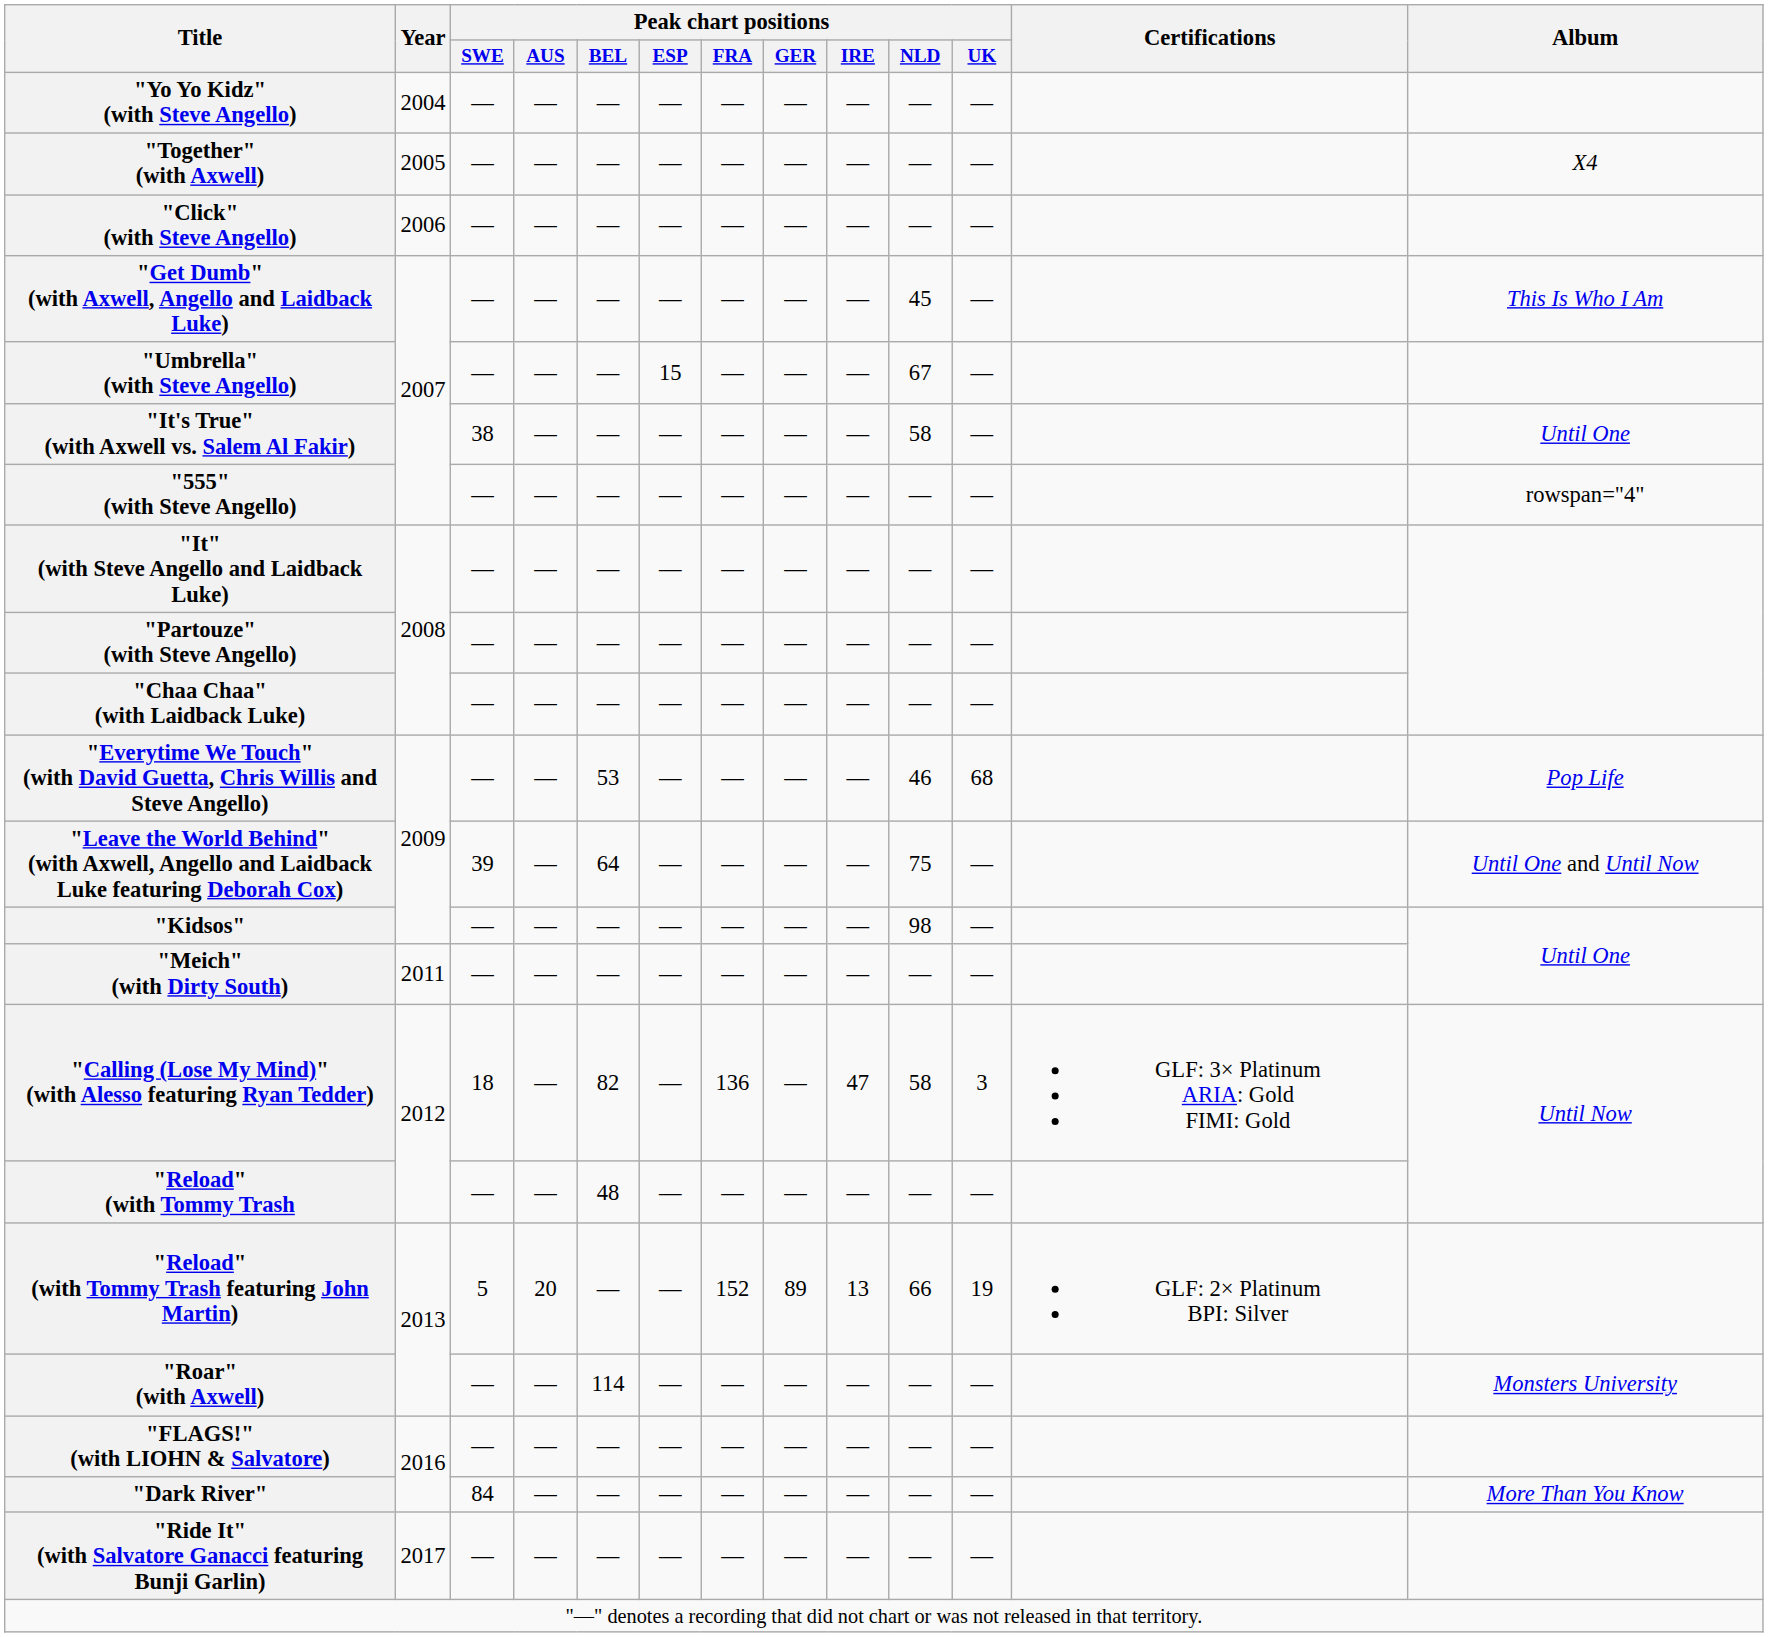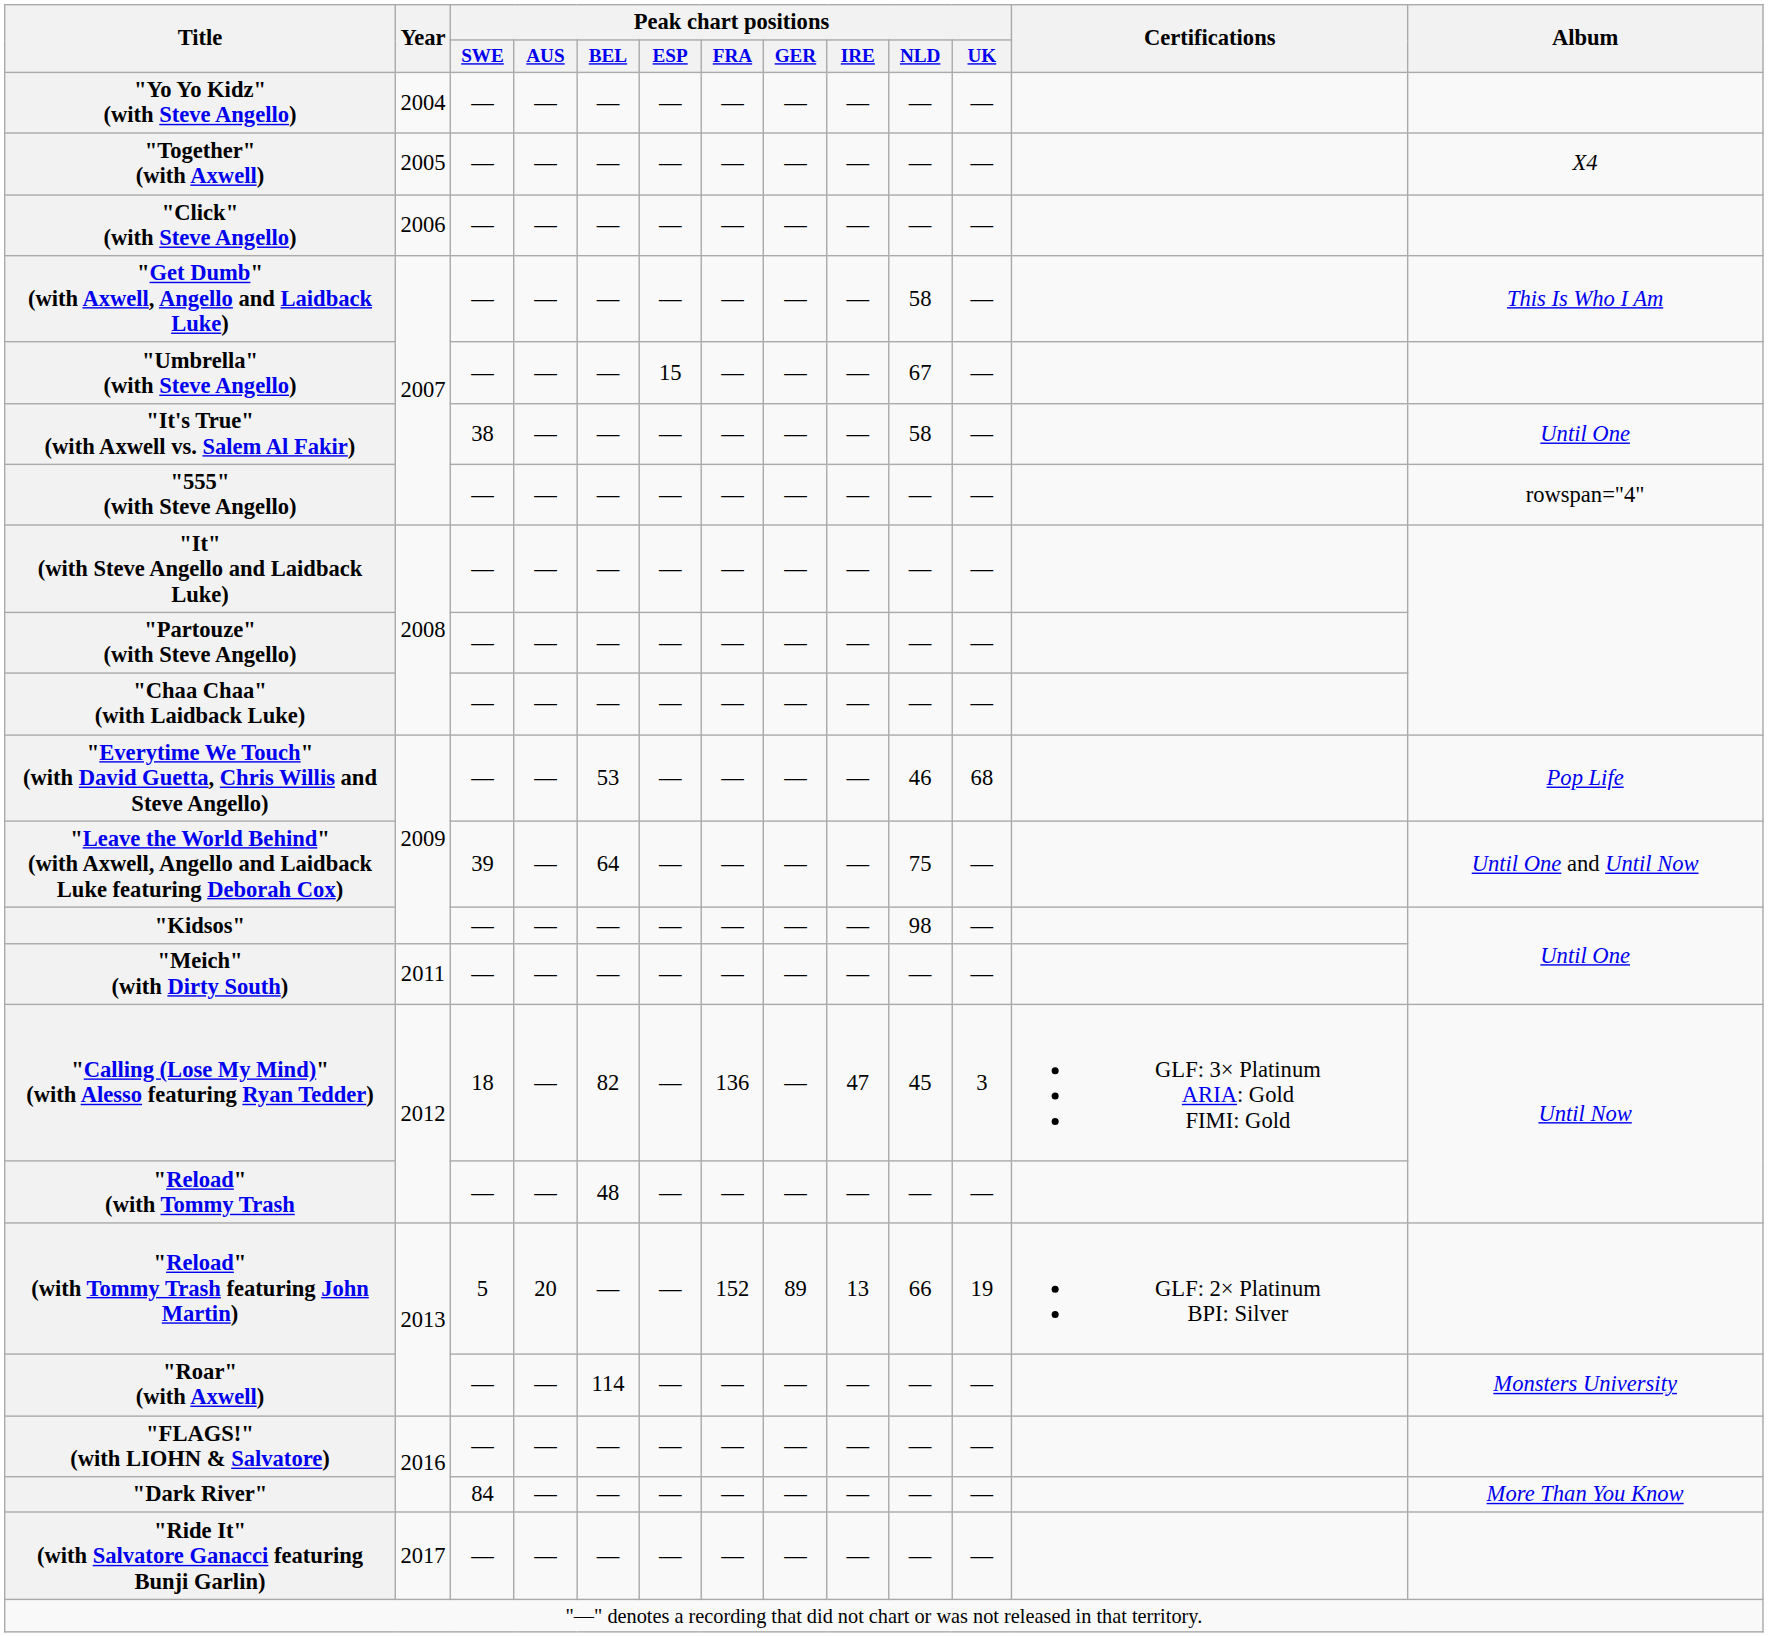(920, 298) 45 -> (920, 298) 58
(920, 1082) 58 -> (920, 1082) 45
